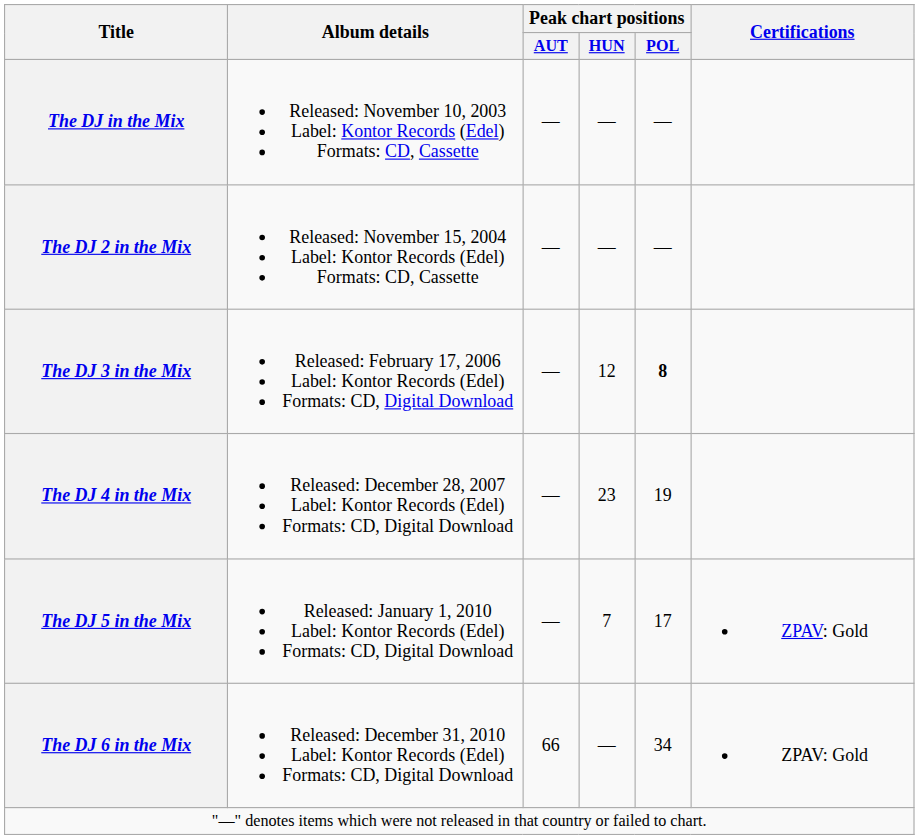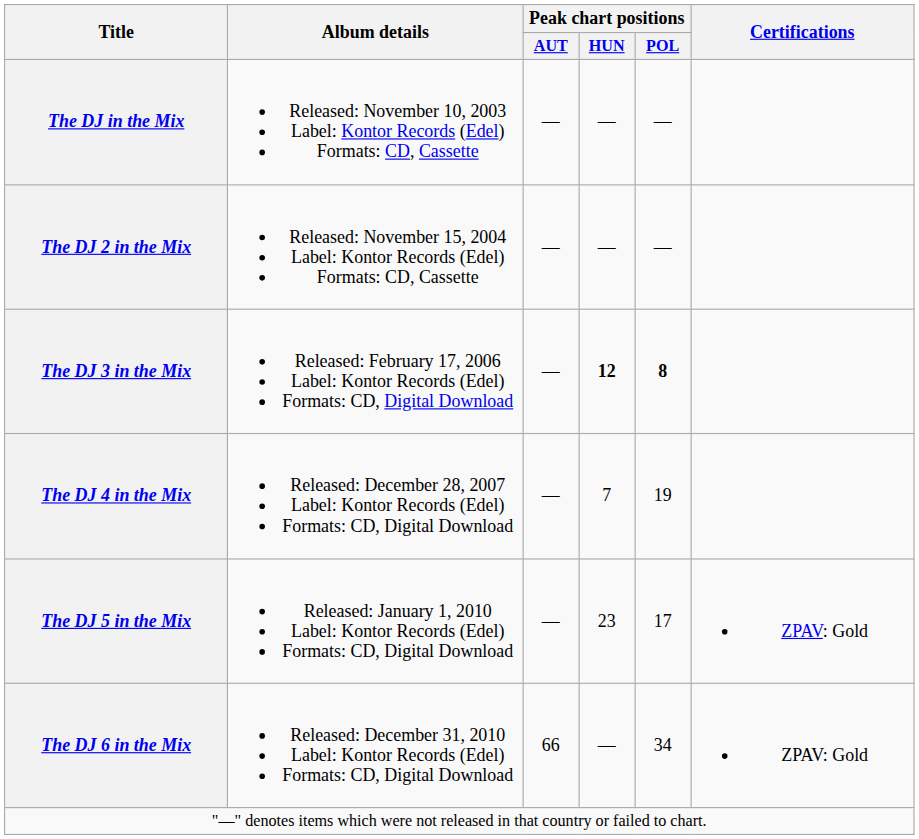(607, 371) normal -> (607, 371) bold
(607, 496) 23 -> (607, 496) 7
(607, 620) 7 -> (607, 620) 23
